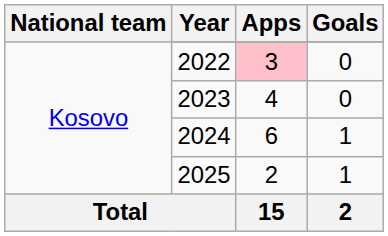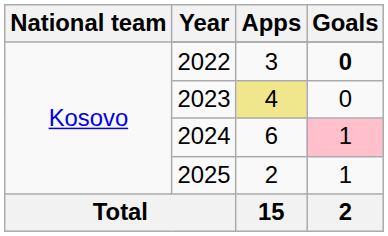(271, 61) pink background -> (271, 61) no background
(345, 61) normal -> (345, 61) bold
(271, 99) no background -> (271, 99) khaki background
(345, 136) no background -> (345, 136) pink background
